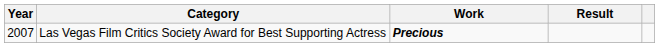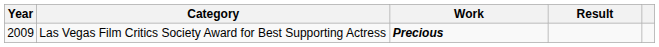(20, 33) 2007 -> (20, 33) 2009
